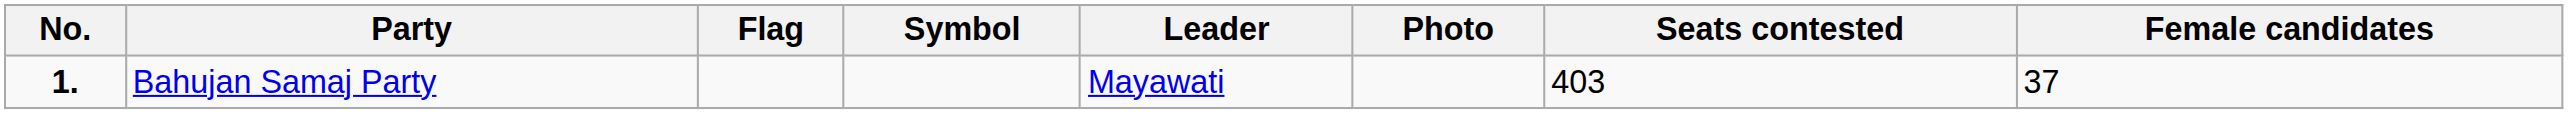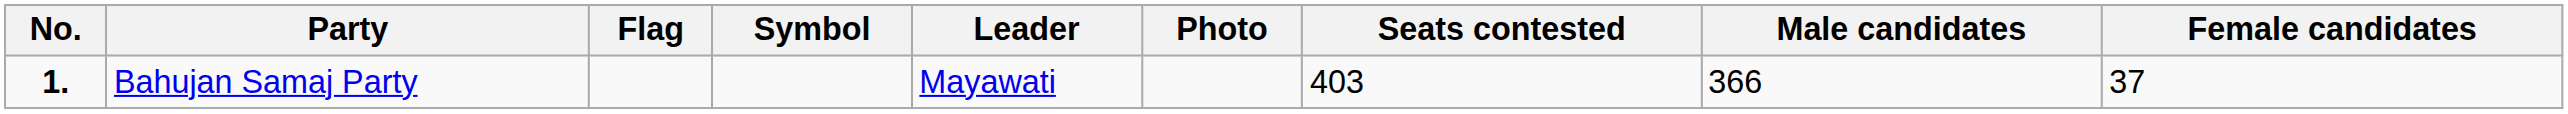+ column: (1901, 30)
